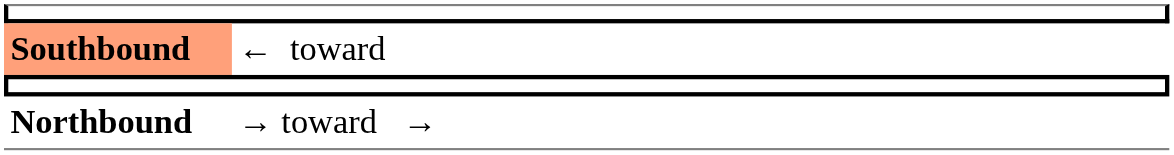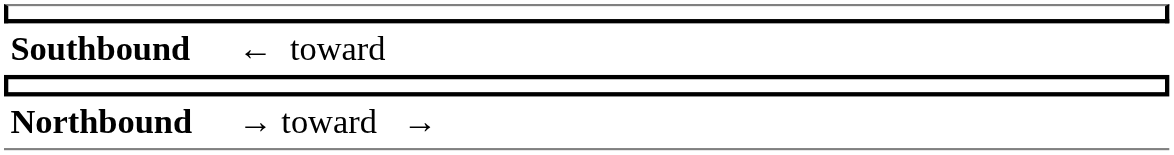(100, 48) lightsalmon background -> (100, 48) no background
